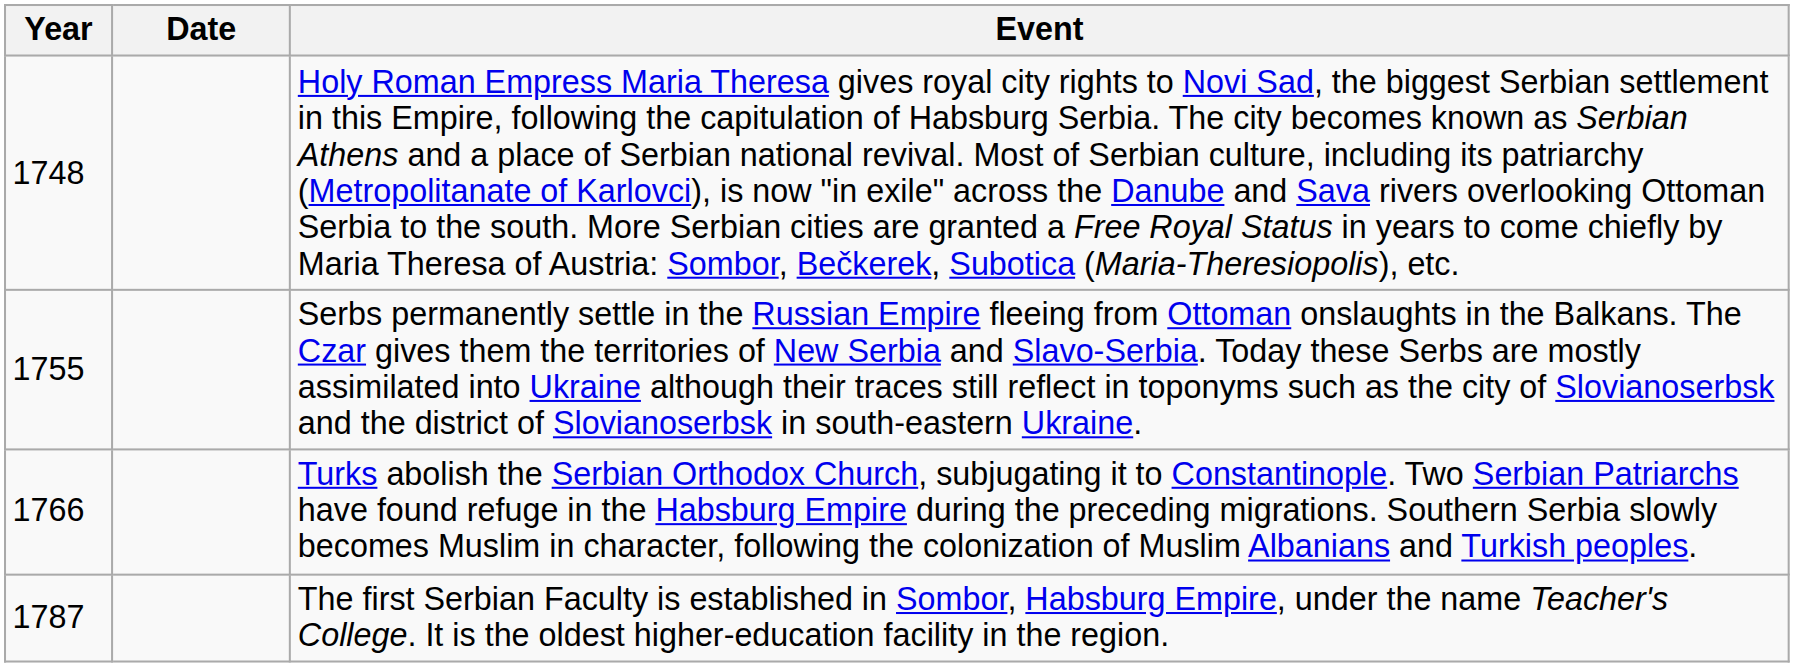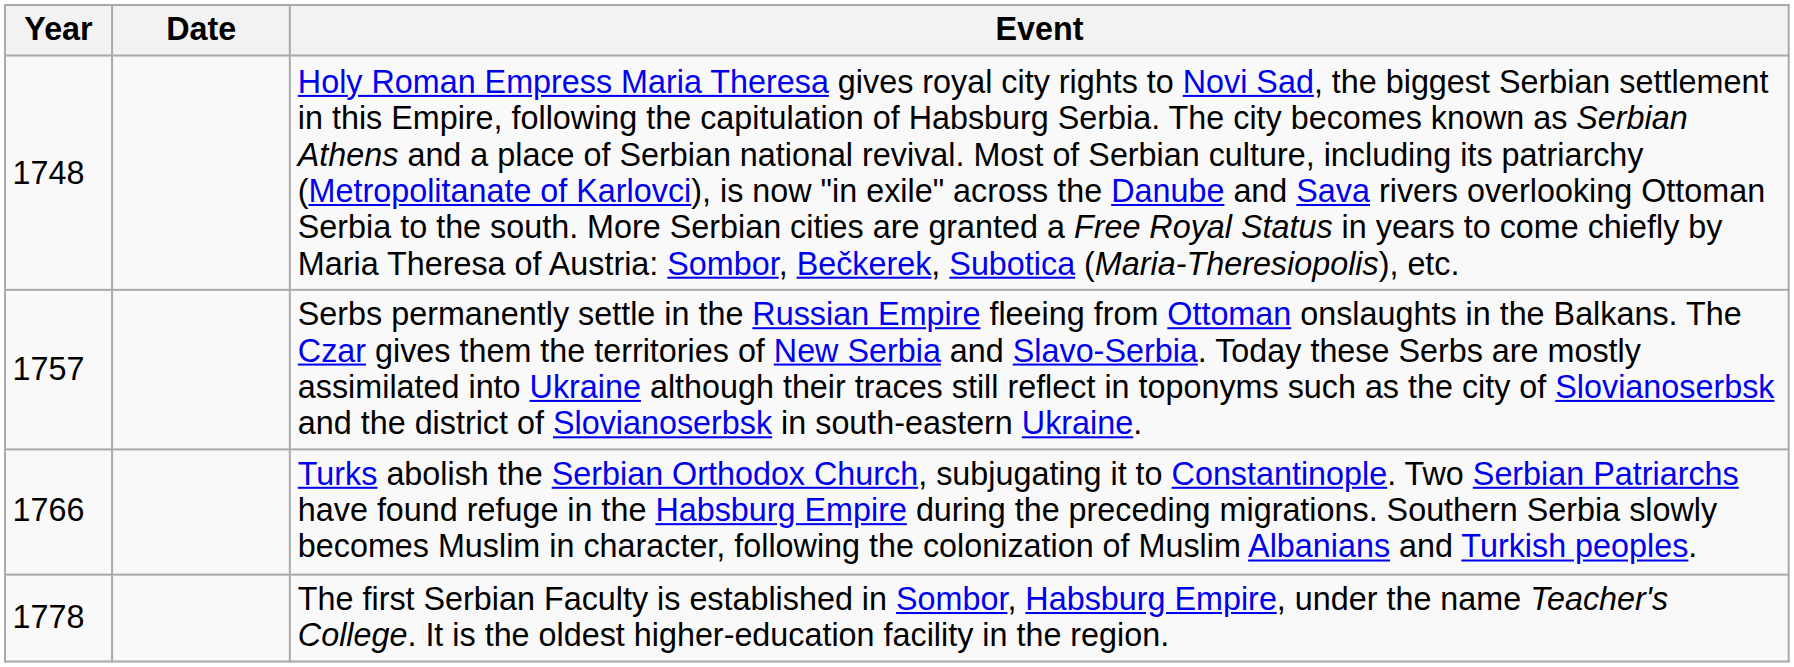(48, 368) 1755 -> (48, 368) 1757
(48, 616) 1787 -> (48, 616) 1778
